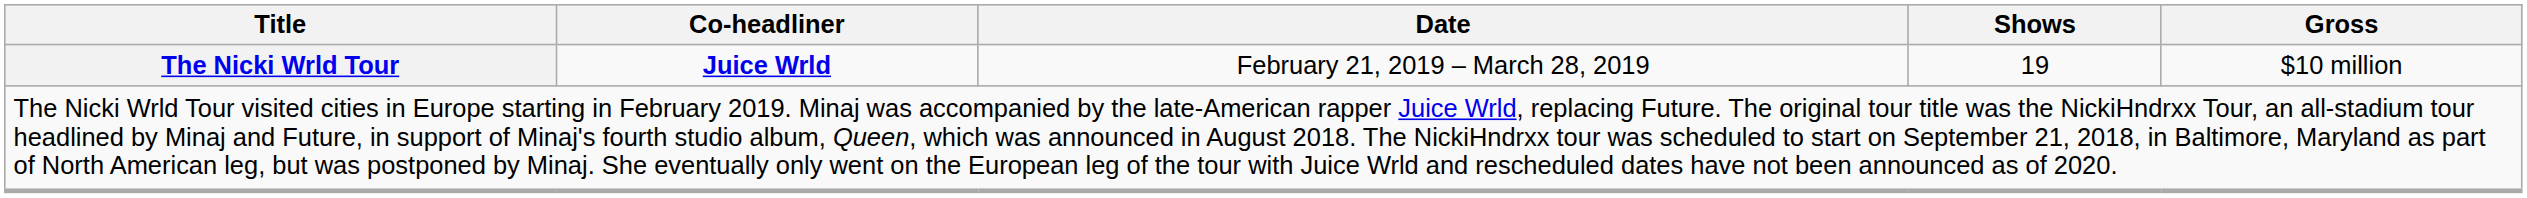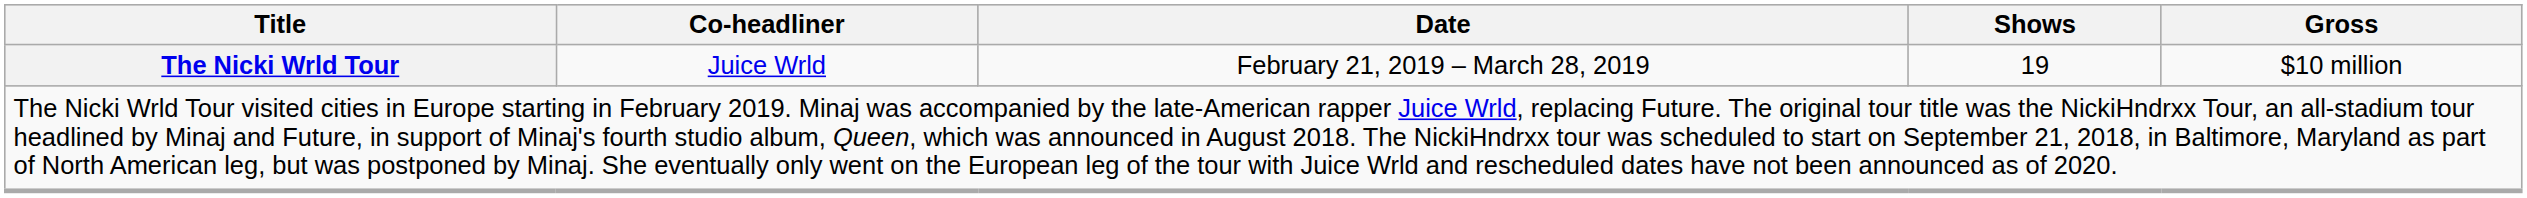(767, 65) bold -> (767, 65) normal
